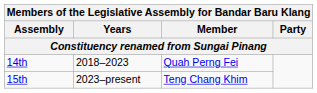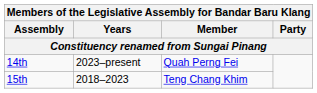(102, 63) 2018–2023 -> (108, 63) 2023–present
(108, 79) 2023–present -> (102, 79) 2018–2023
